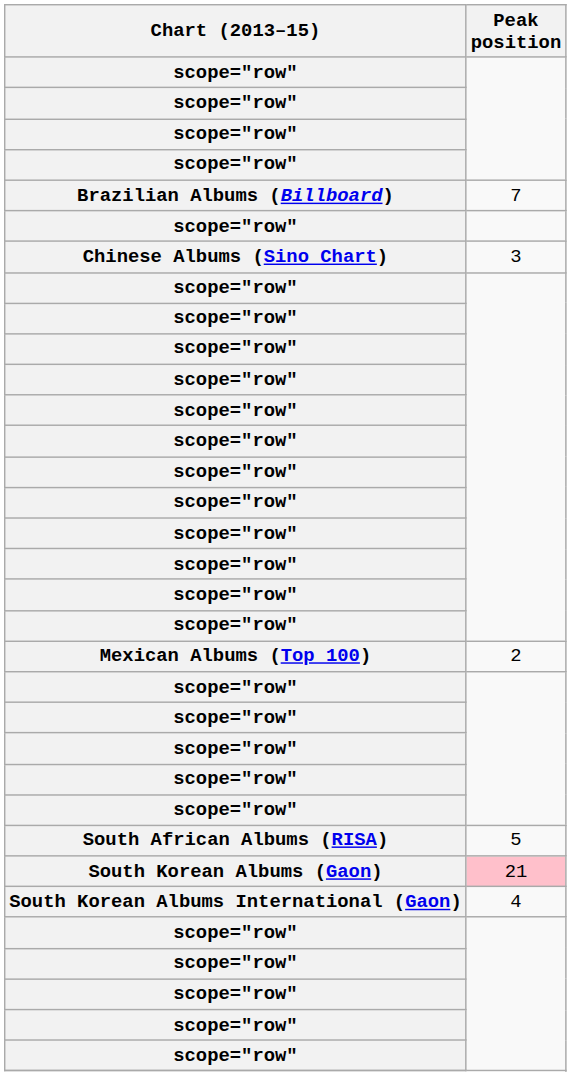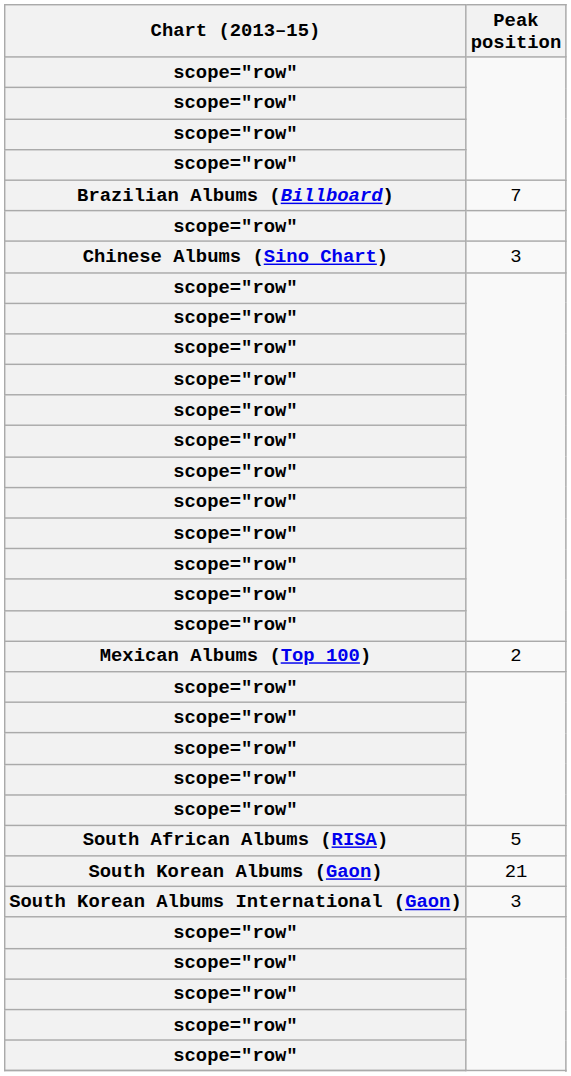(516, 871) pink background -> (516, 871) no background
(516, 902) 4 -> (516, 902) 3
